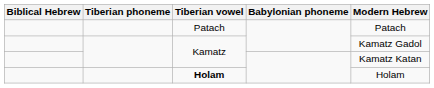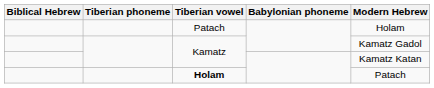(390, 28) Patach -> (390, 28) Holam
(390, 75) Holam -> (390, 75) Patach
